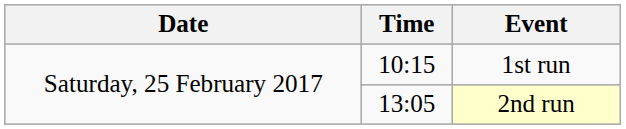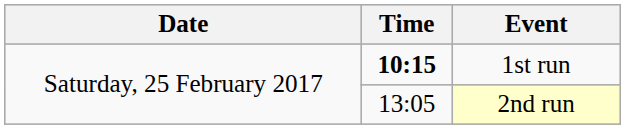(407, 64) normal -> (407, 64) bold
